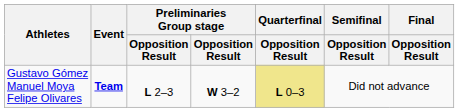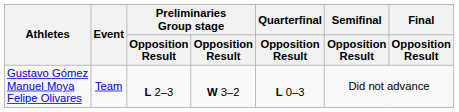(109, 87) bold -> (109, 87) normal
(290, 93) khaki background -> (290, 93) no background
